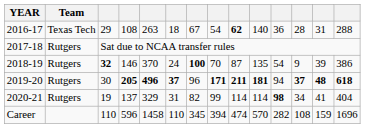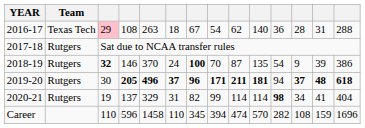(106, 30) no background -> (106, 30) pink background
(236, 30) bold -> (236, 30) normal
(194, 81) normal -> (194, 81) bold
